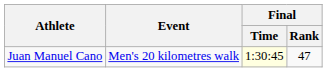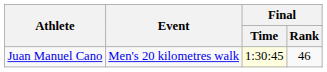(304, 57) 47 -> (304, 57) 46
